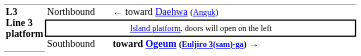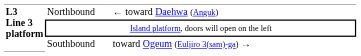(186, 44) bold -> (182, 44) normal
